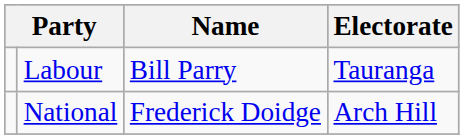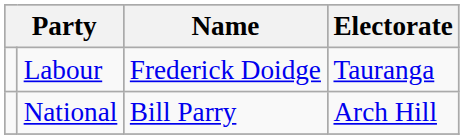(183, 69) Bill Parry -> (225, 69) Frederick Doidge
(225, 112) Frederick Doidge -> (183, 112) Bill Parry
